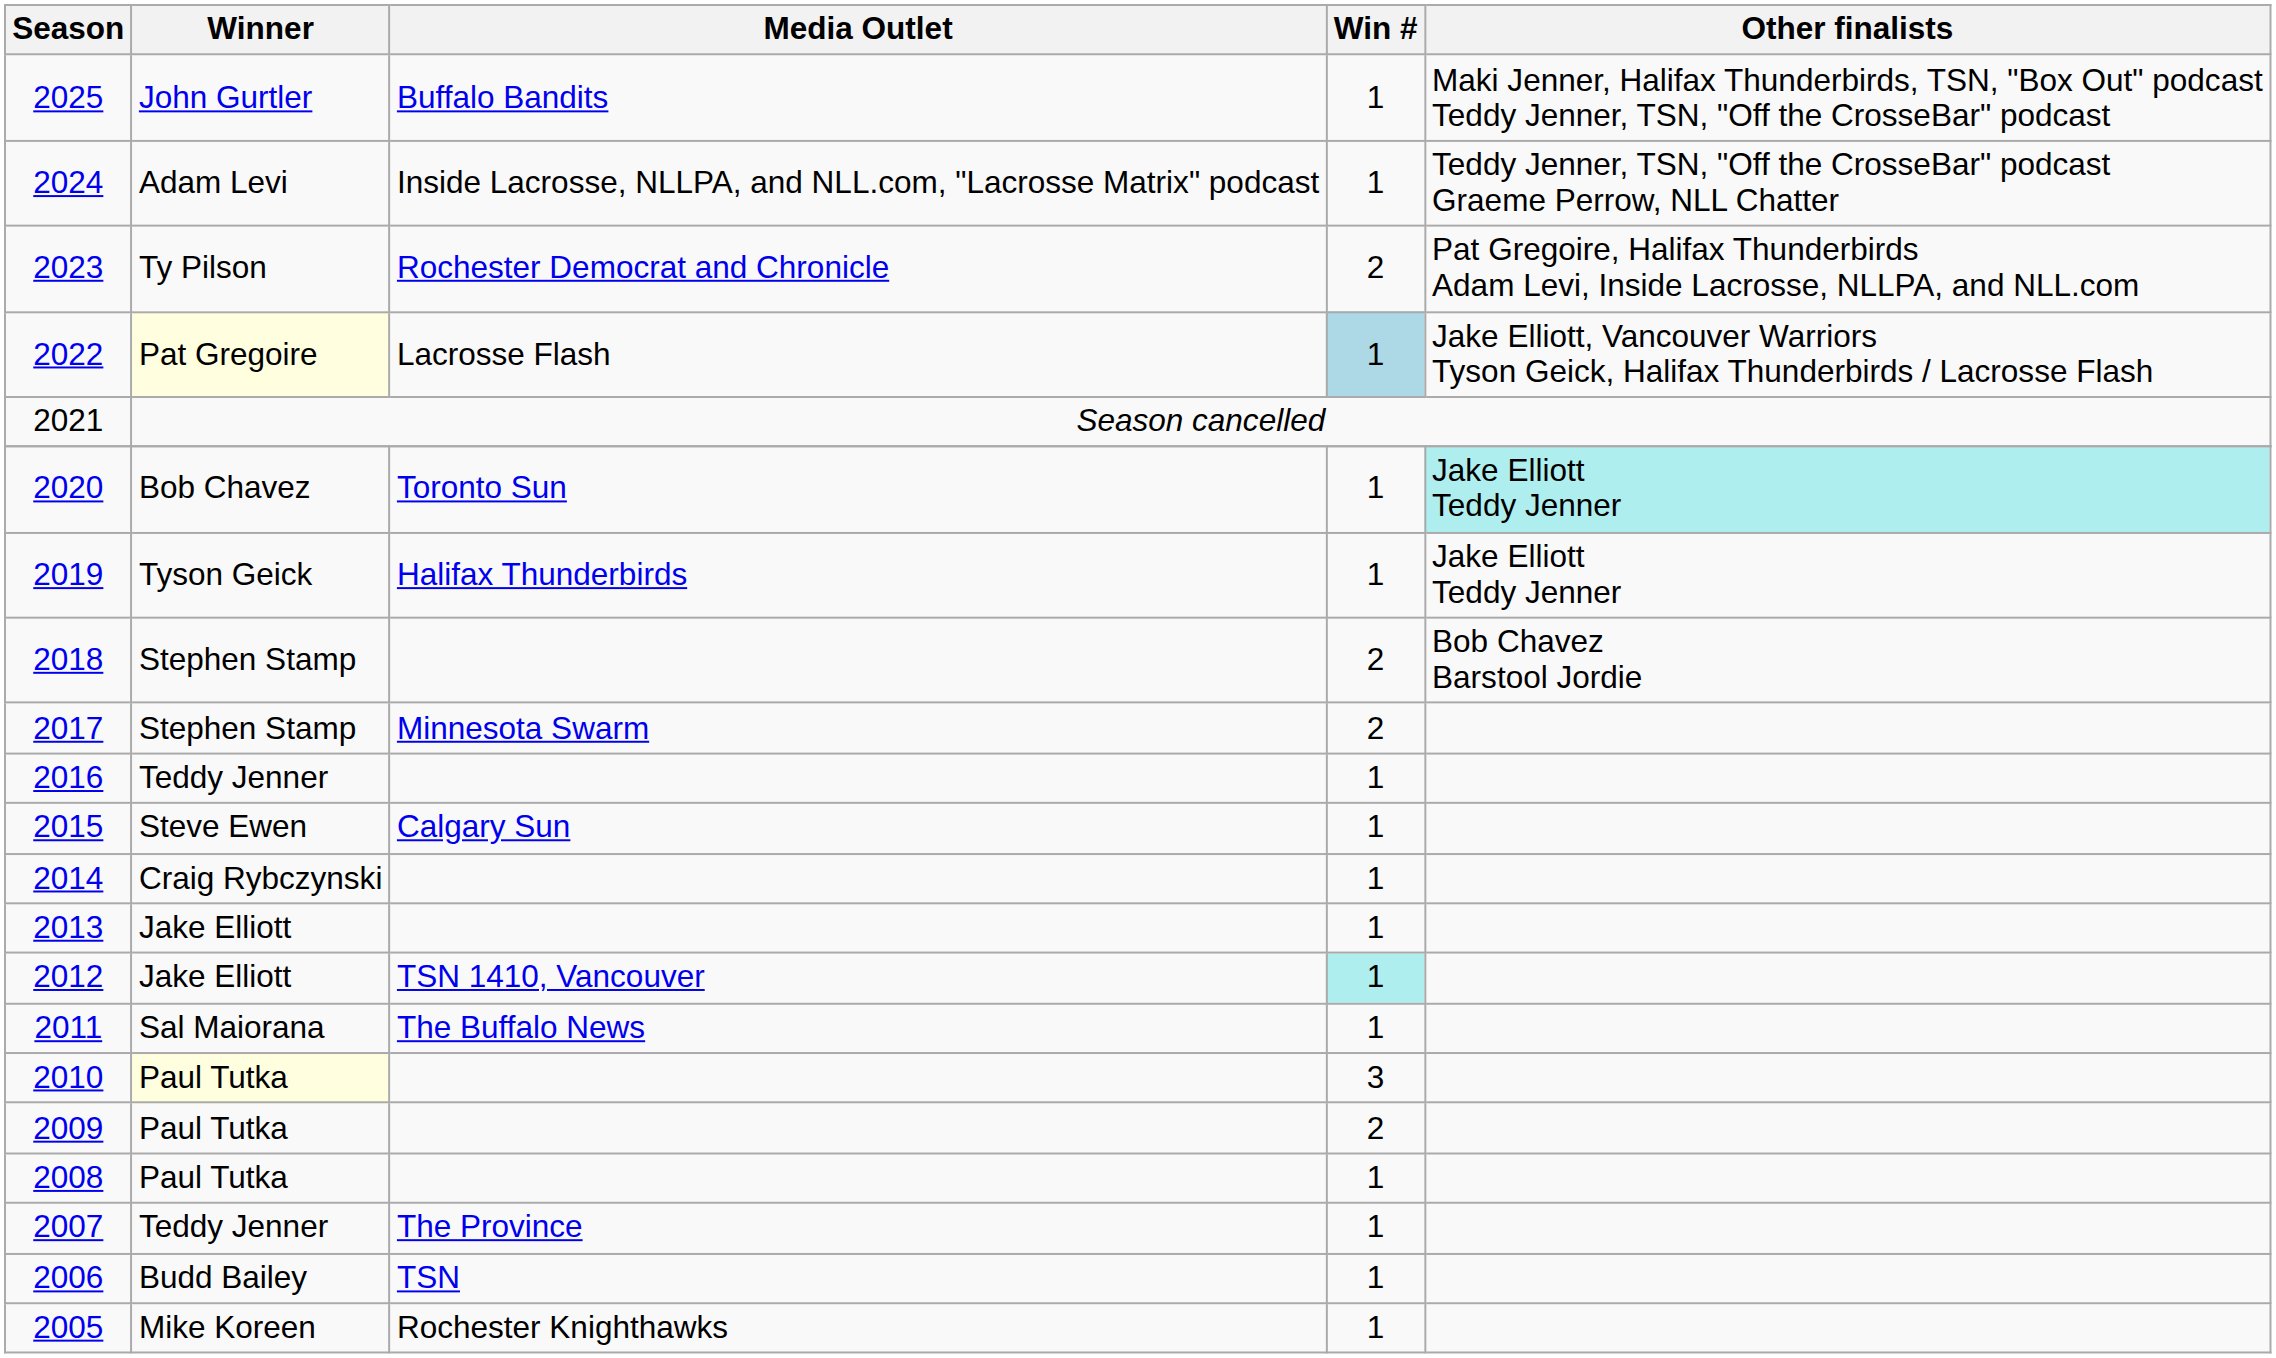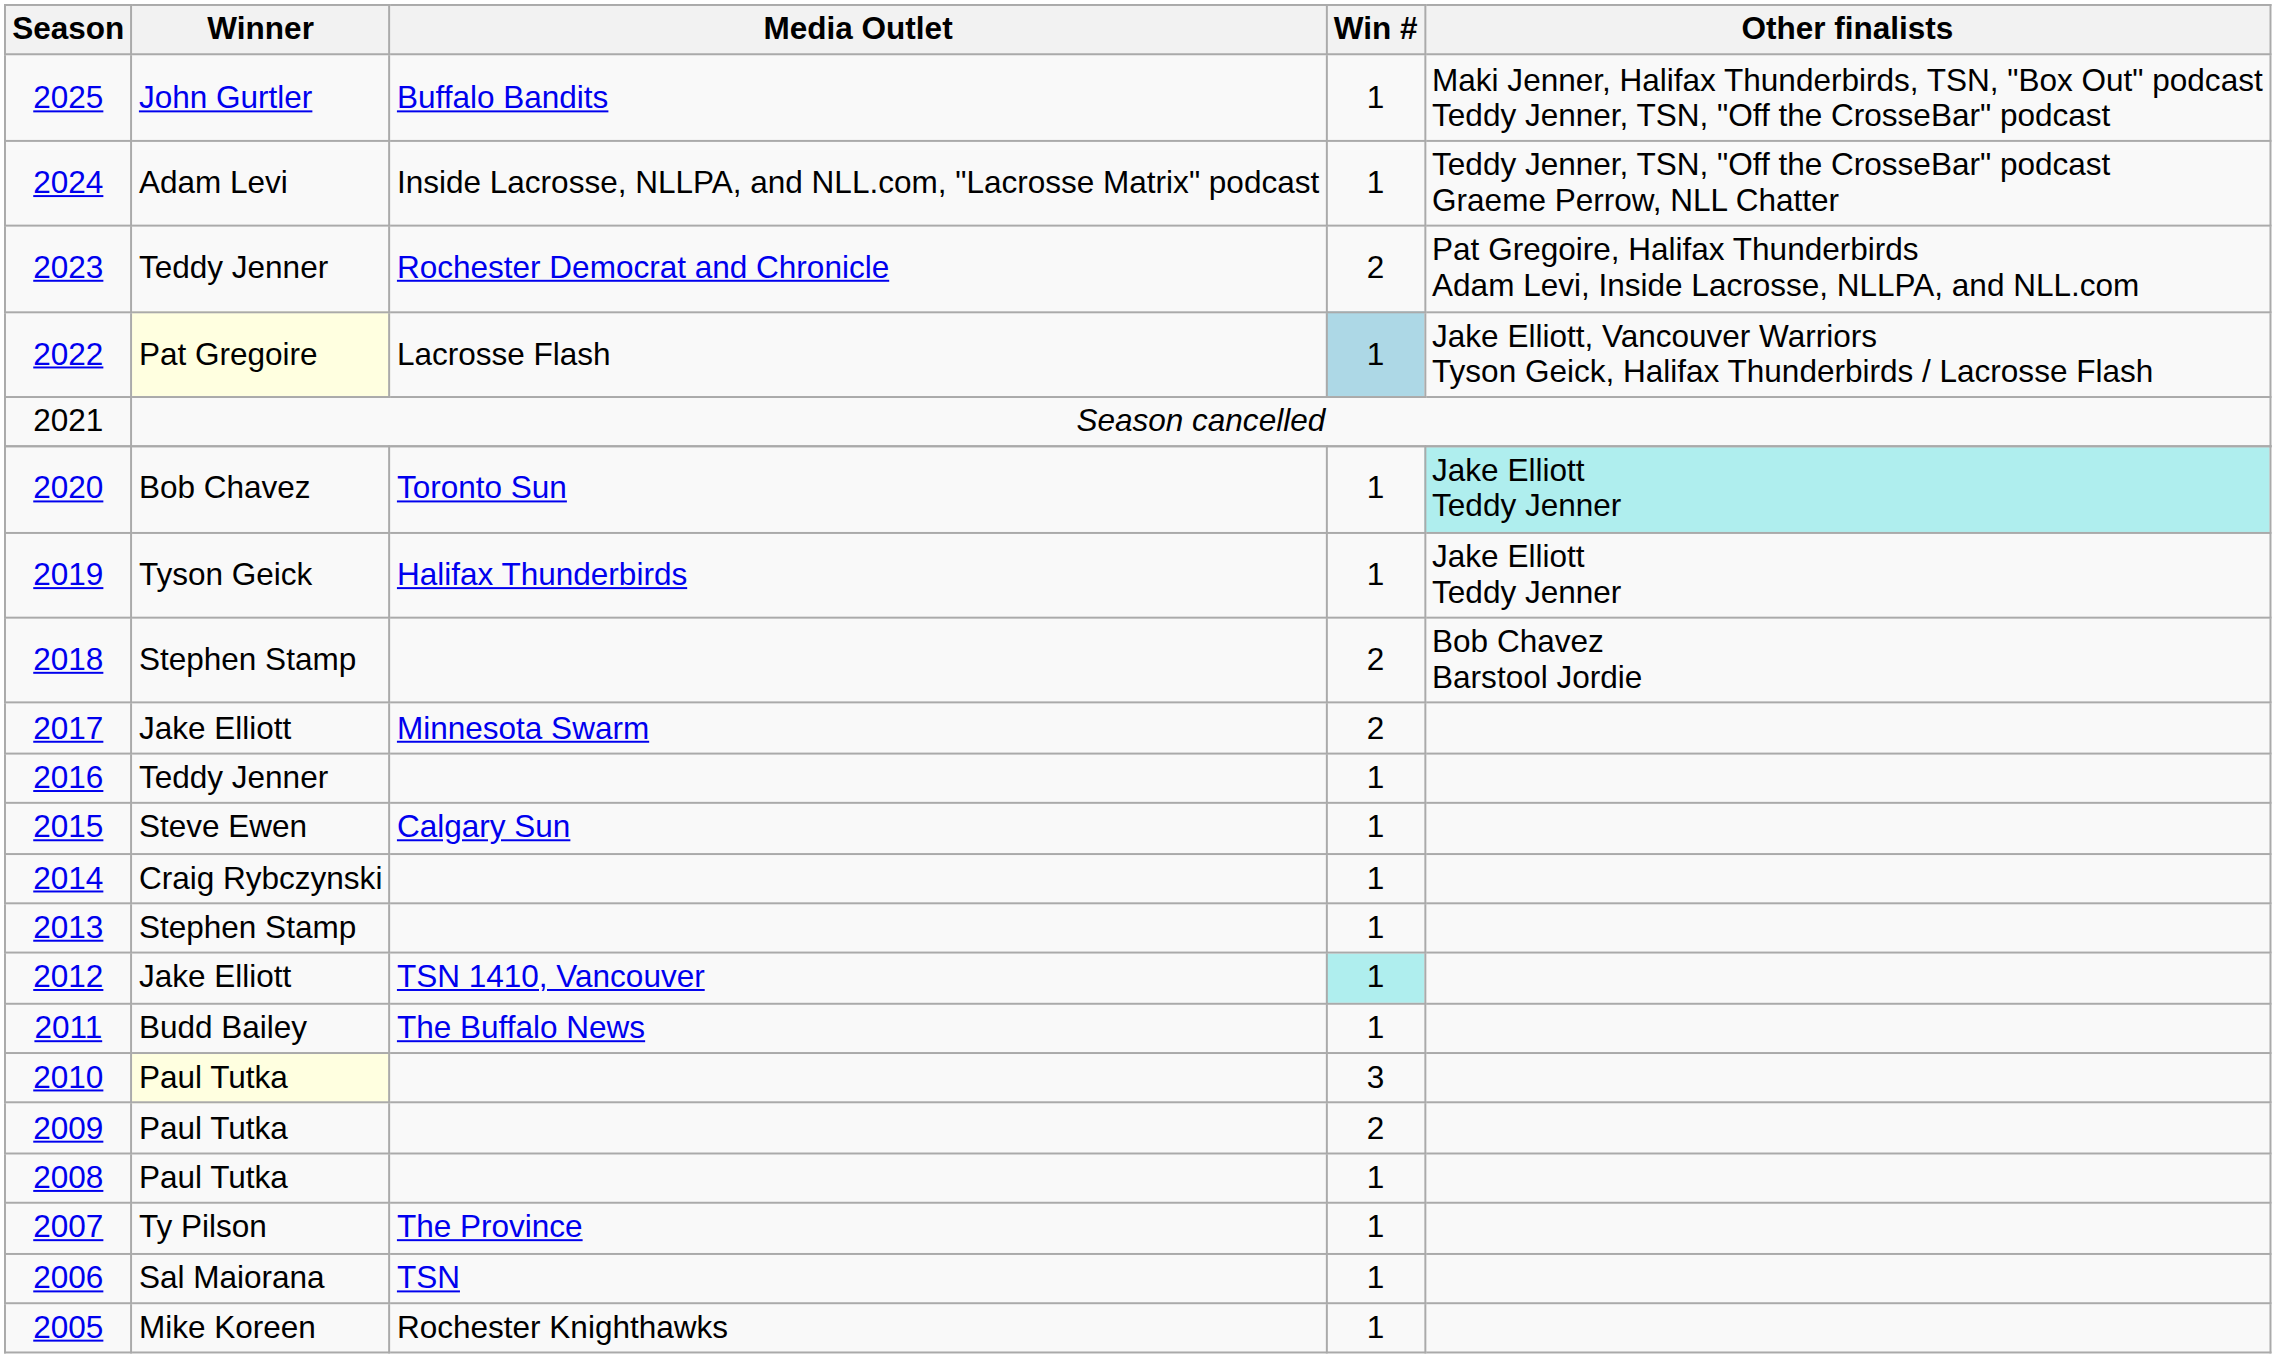(203, 268) Ty Pilson -> (234, 268) Teddy Jenner
(248, 727) Stephen Stamp -> (215, 727) Jake Elliott
(215, 927) Jake Elliott -> (248, 927) Stephen Stamp
(232, 1027) Sal Maiorana -> (223, 1027) Budd Bailey
(234, 1227) Teddy Jenner -> (203, 1227) Ty Pilson
(223, 1277) Budd Bailey -> (232, 1277) Sal Maiorana
